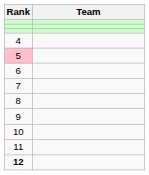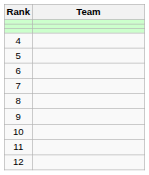(18, 55) pink background -> (18, 55) no background
(18, 162) bold -> (18, 162) normal
